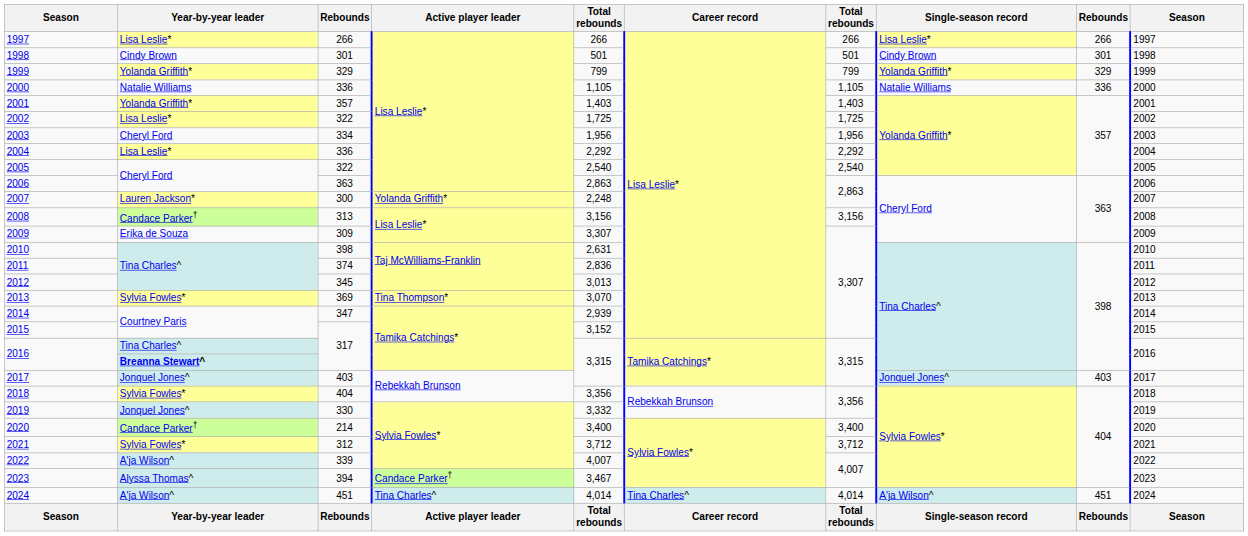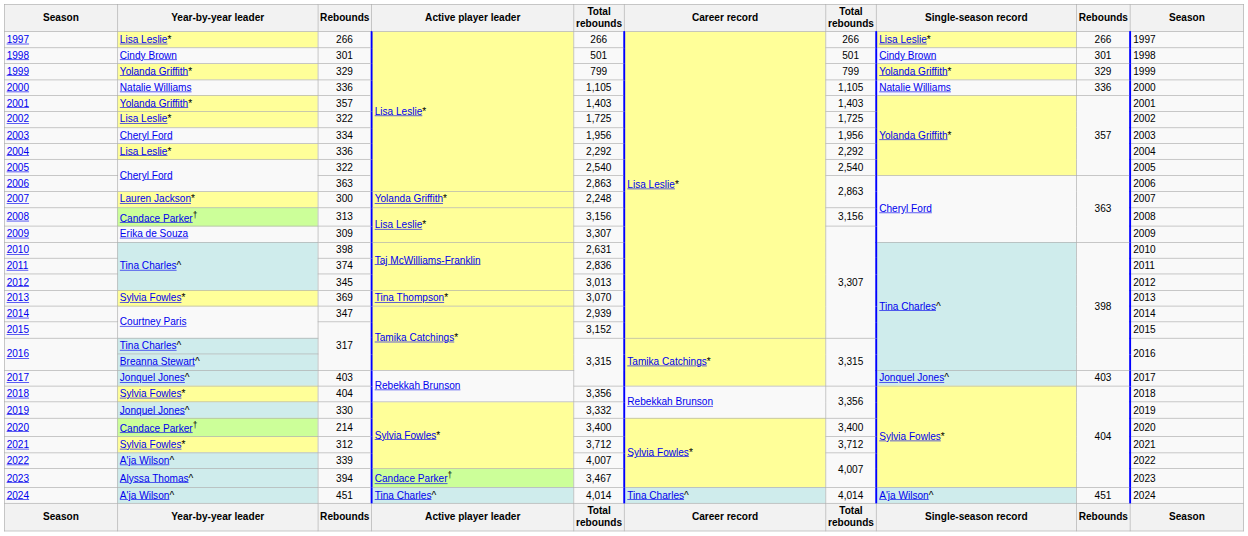(163, 362) bold -> (160, 362) normal
